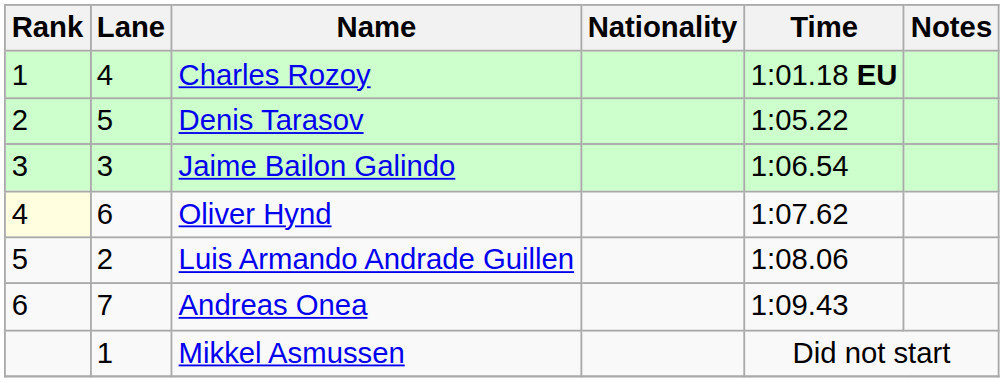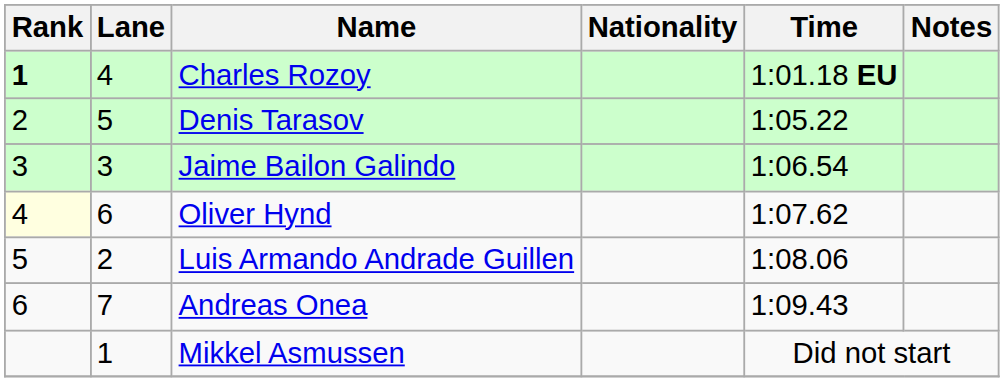(20, 74) normal -> (20, 74) bold
